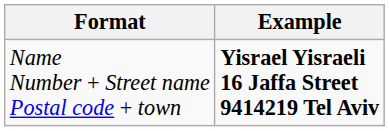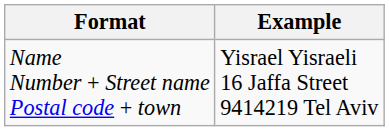(300, 82) bold -> (299, 82) normal
